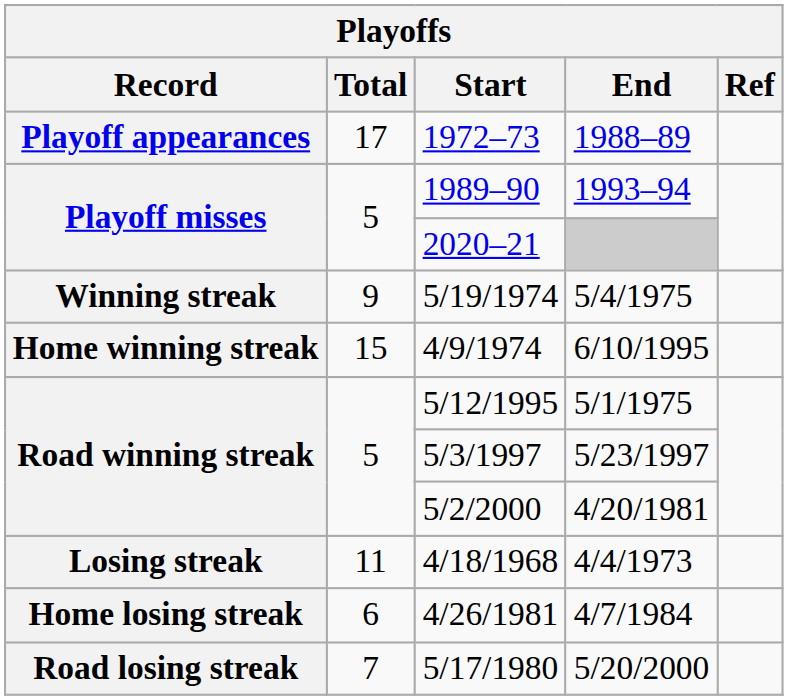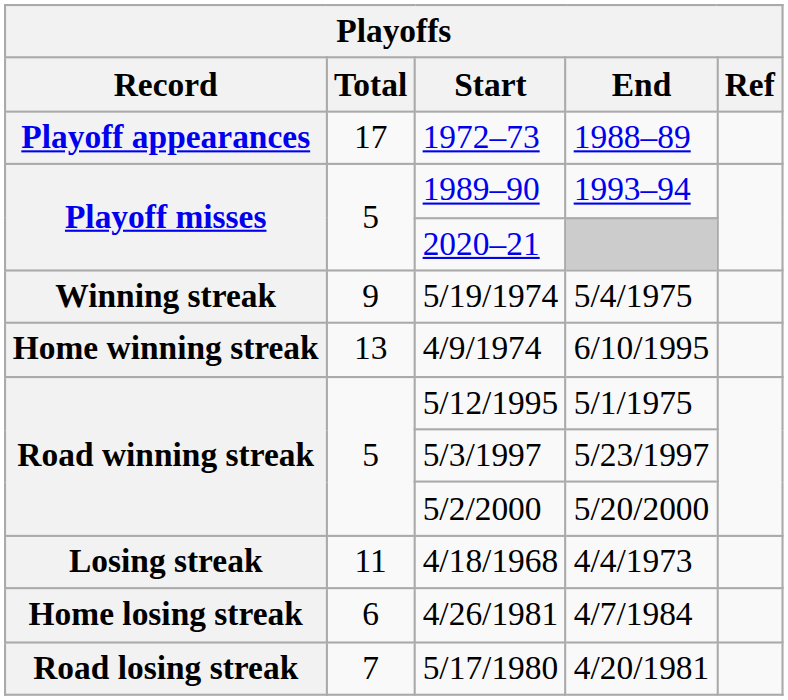(371, 349) 15 -> (371, 349) 13
(641, 508) 4/20/1981 -> (641, 508) 5/20/2000
(641, 667) 5/20/2000 -> (641, 667) 4/20/1981
